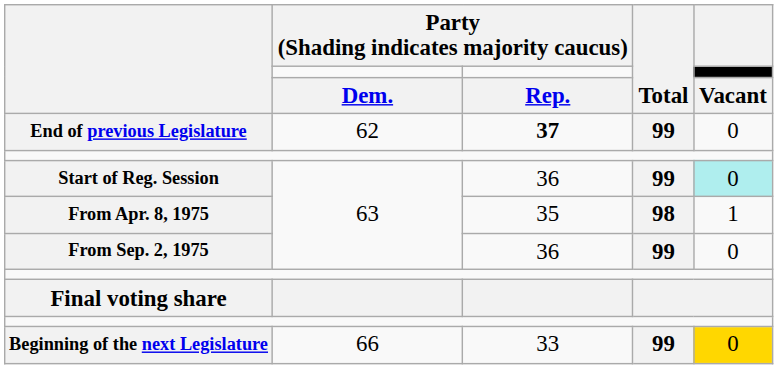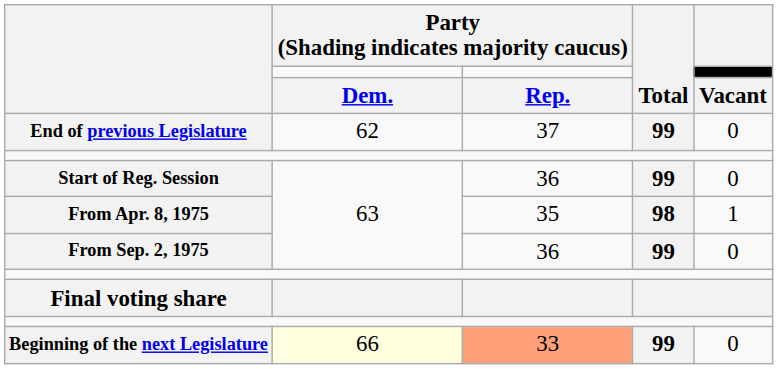(548, 131) bold -> (548, 131) normal
(733, 178) paleturquoise background -> (733, 178) no background
(367, 344) no background -> (367, 344) lightyellow background
(548, 344) no background -> (548, 344) lightsalmon background
(733, 344) gold background -> (733, 344) no background
